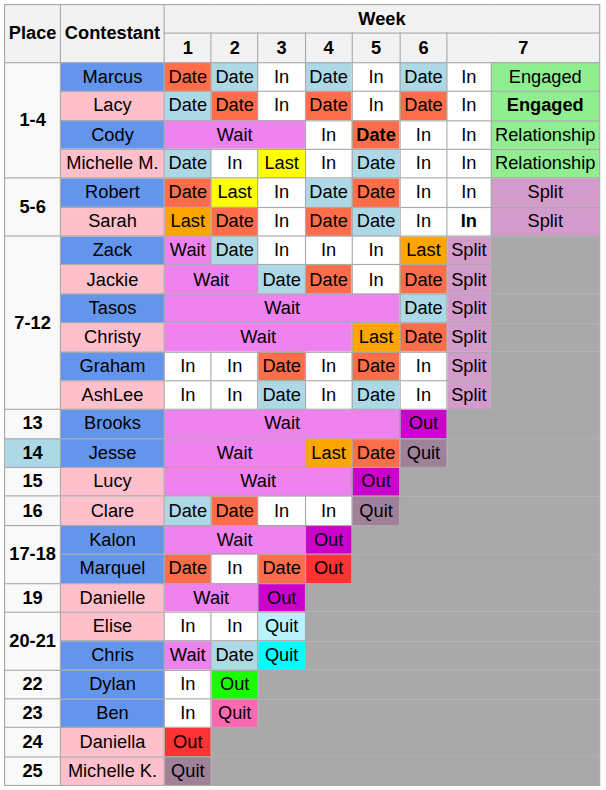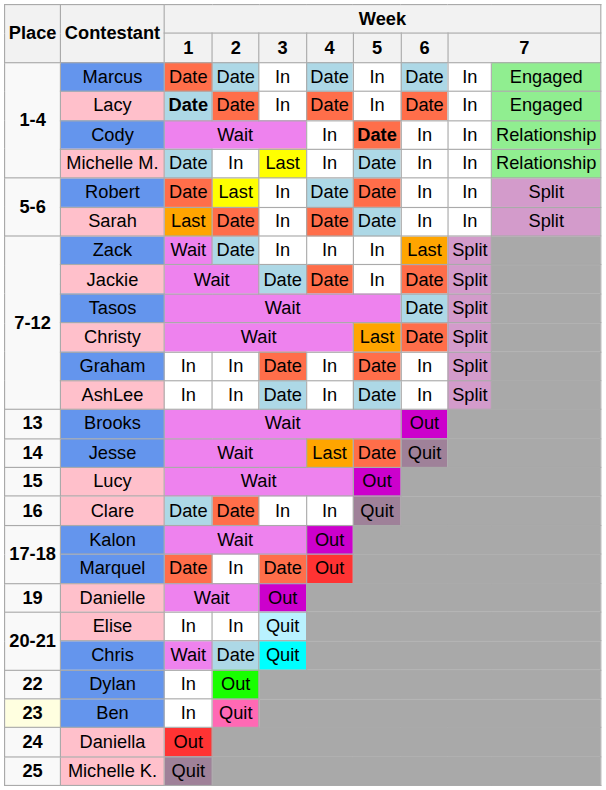(188, 105) normal -> (188, 105) bold
(545, 105) bold -> (546, 105) normal
(469, 221) bold -> (470, 221) normal
(33, 452) lightblue background -> (33, 452) no background
(33, 713) no background -> (33, 713) lightyellow background
